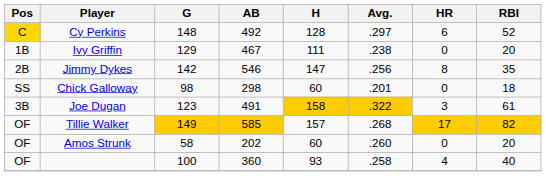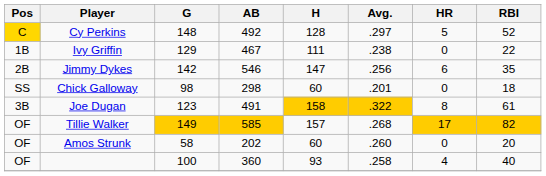(444, 32) 6 -> (444, 32) 5
(509, 50) 20 -> (509, 50) 22
(444, 69) 8 -> (444, 69) 6
(444, 106) 3 -> (444, 106) 8
